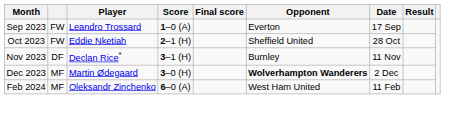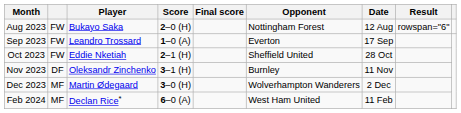+ row: (26, 27)
(95, 57) Declan Rice* -> (112, 70) Oleksandr Zinchenko
(308, 73) bold -> (304, 85) normal
(112, 87) Oleksandr Zinchenko -> (95, 101) Declan Rice*
